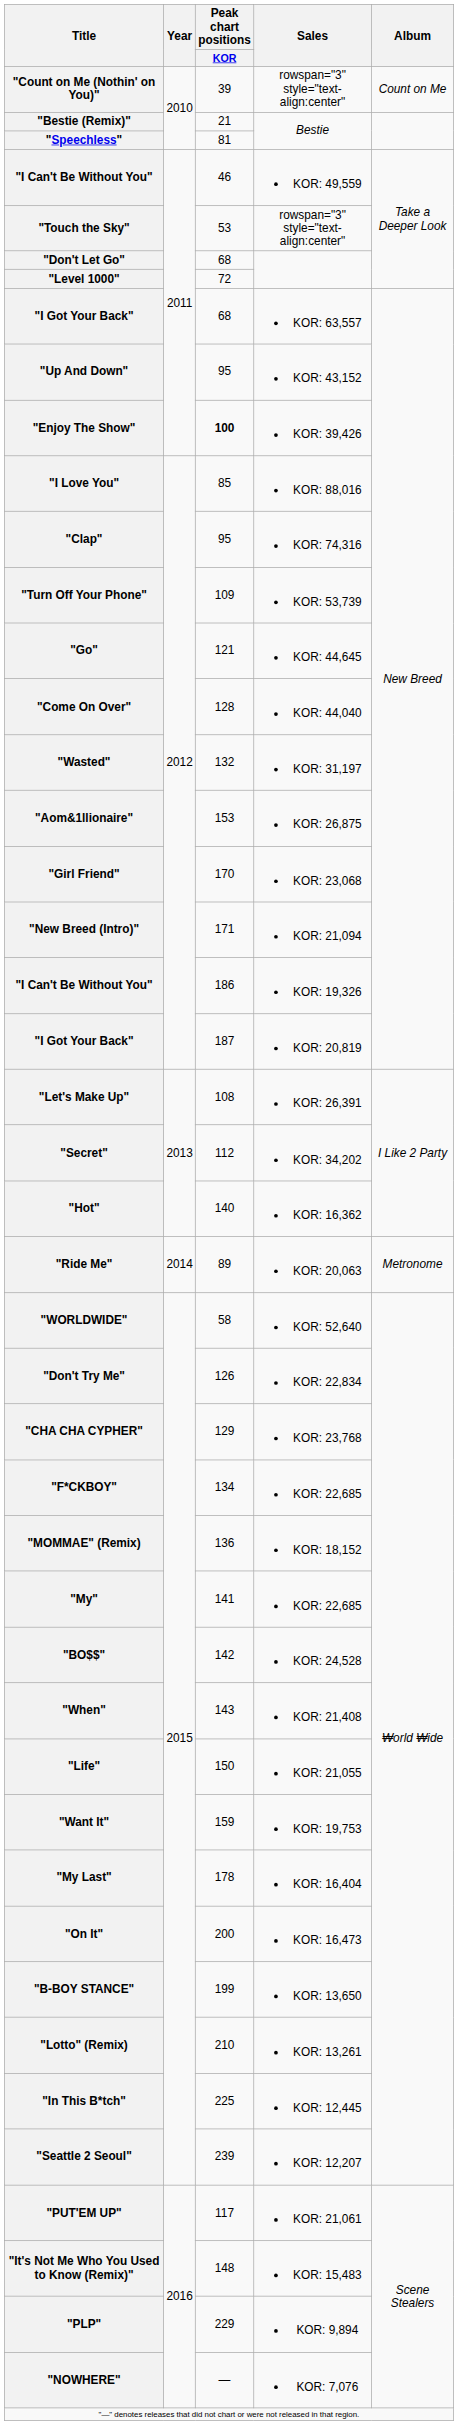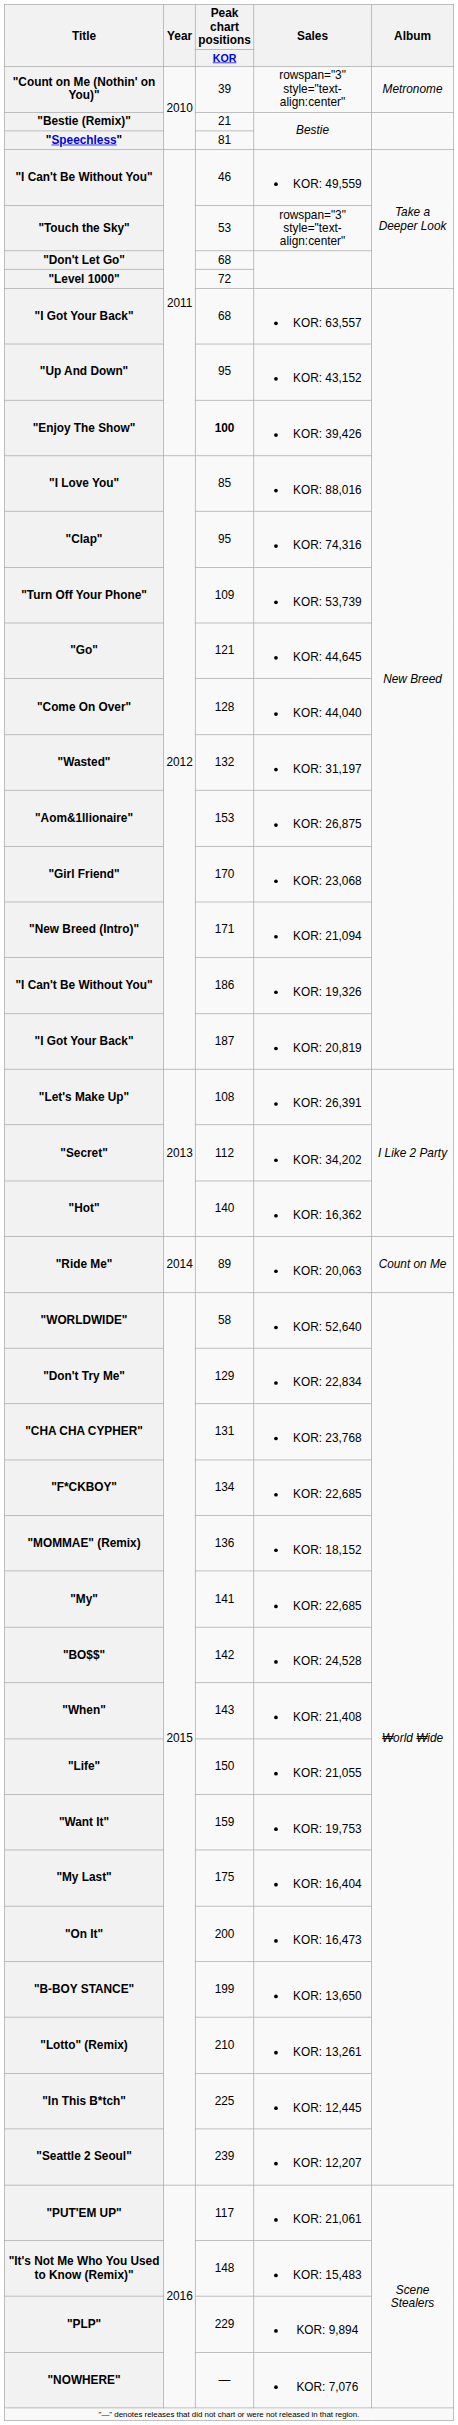(413, 89) Count on Me -> (413, 89) Metronome
(413, 1264) Metronome -> (413, 1264) Count on Me
(225, 1376) 126 -> (225, 1376) 129
(225, 1431) 129 -> (225, 1431) 131
(225, 1878) 178 -> (225, 1878) 175
